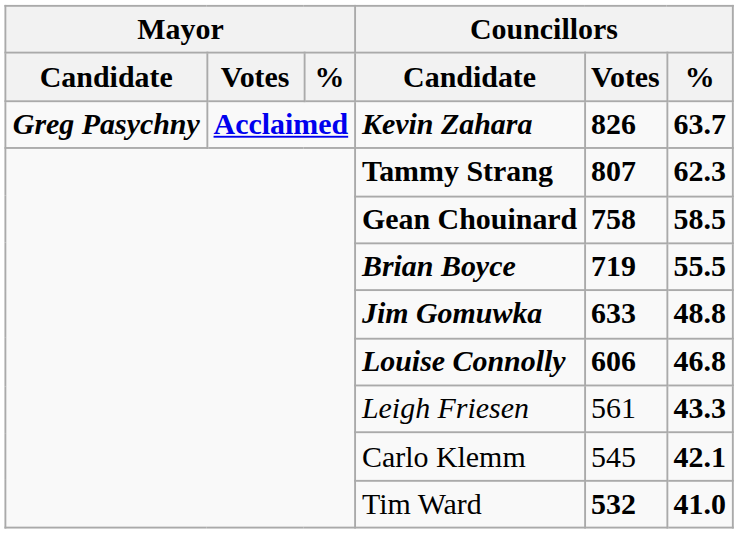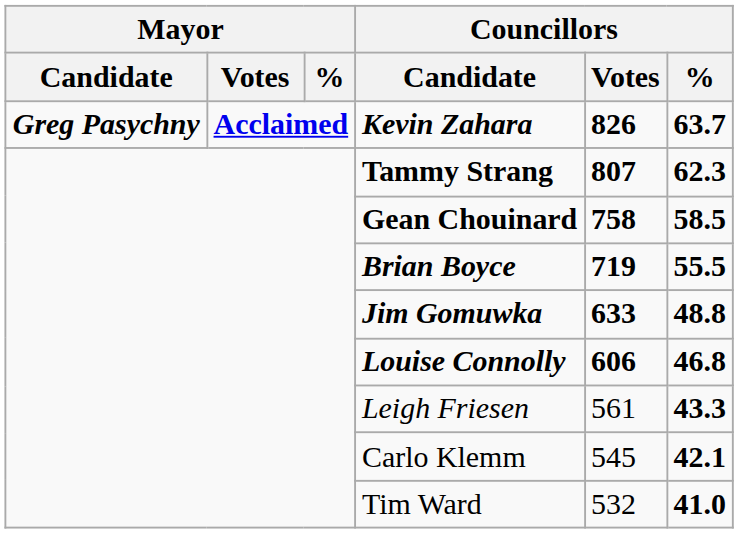(613, 503) bold -> (613, 503) normal
